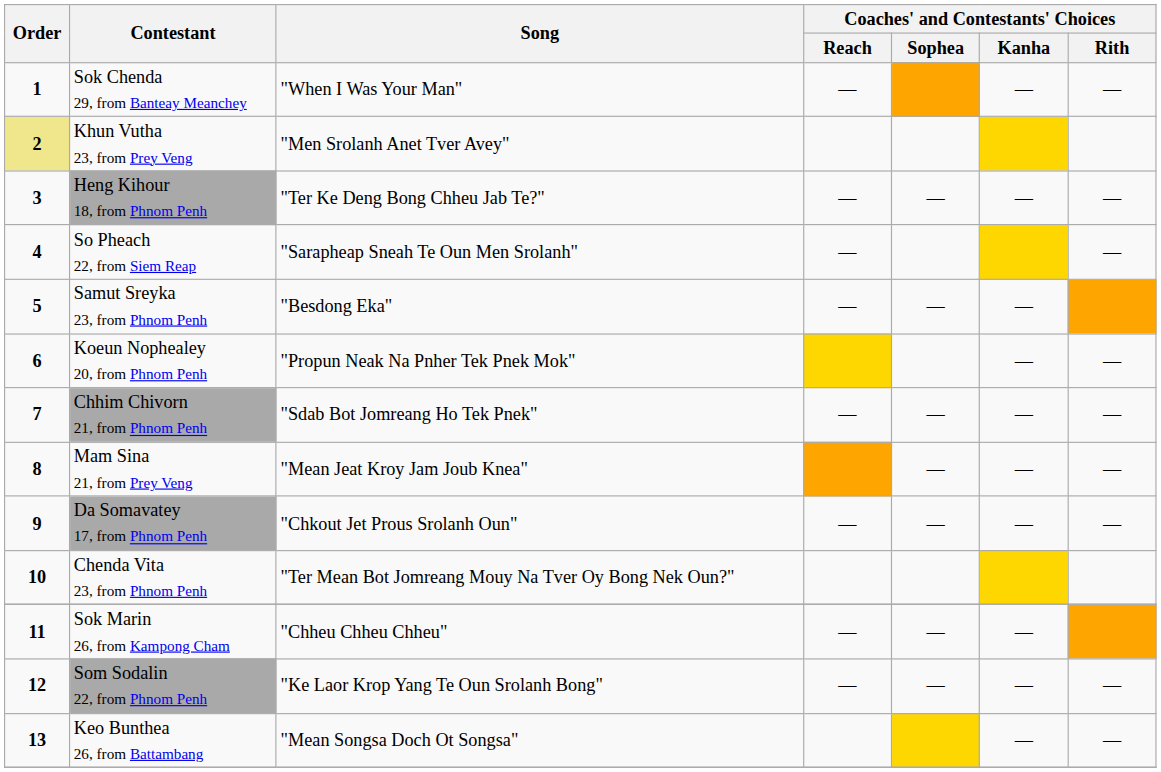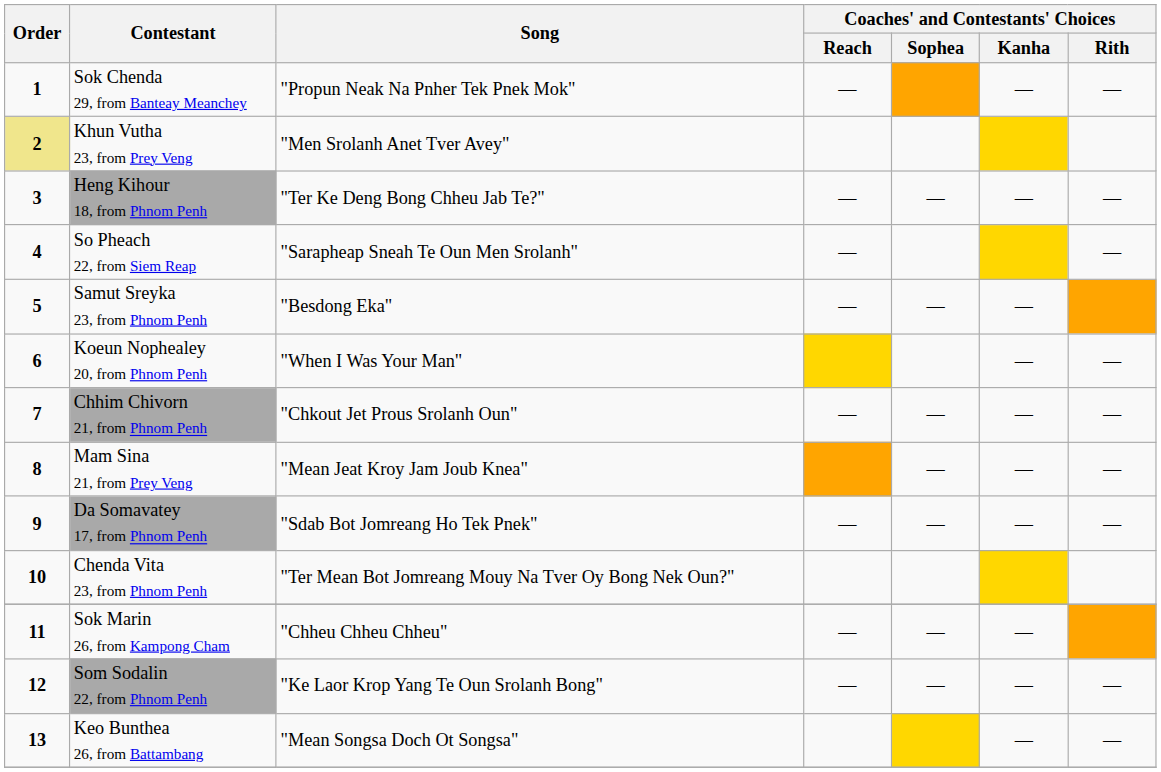(371, 89) "When I Was Your Man" -> (428, 89) "Propun Neak Na Pnher Tek Pnek Mok"
(428, 360) "Propun Neak Na Pnher Tek Pnek Mok" -> (371, 360) "When I Was Your Man"
(409, 414) "Sdab Bot Jomreang Ho Tek Pnek" -> (399, 414) "Chkout Jet Prous Srolanh Oun"
(399, 523) "Chkout Jet Prous Srolanh Oun" -> (409, 523) "Sdab Bot Jomreang Ho Tek Pnek"
